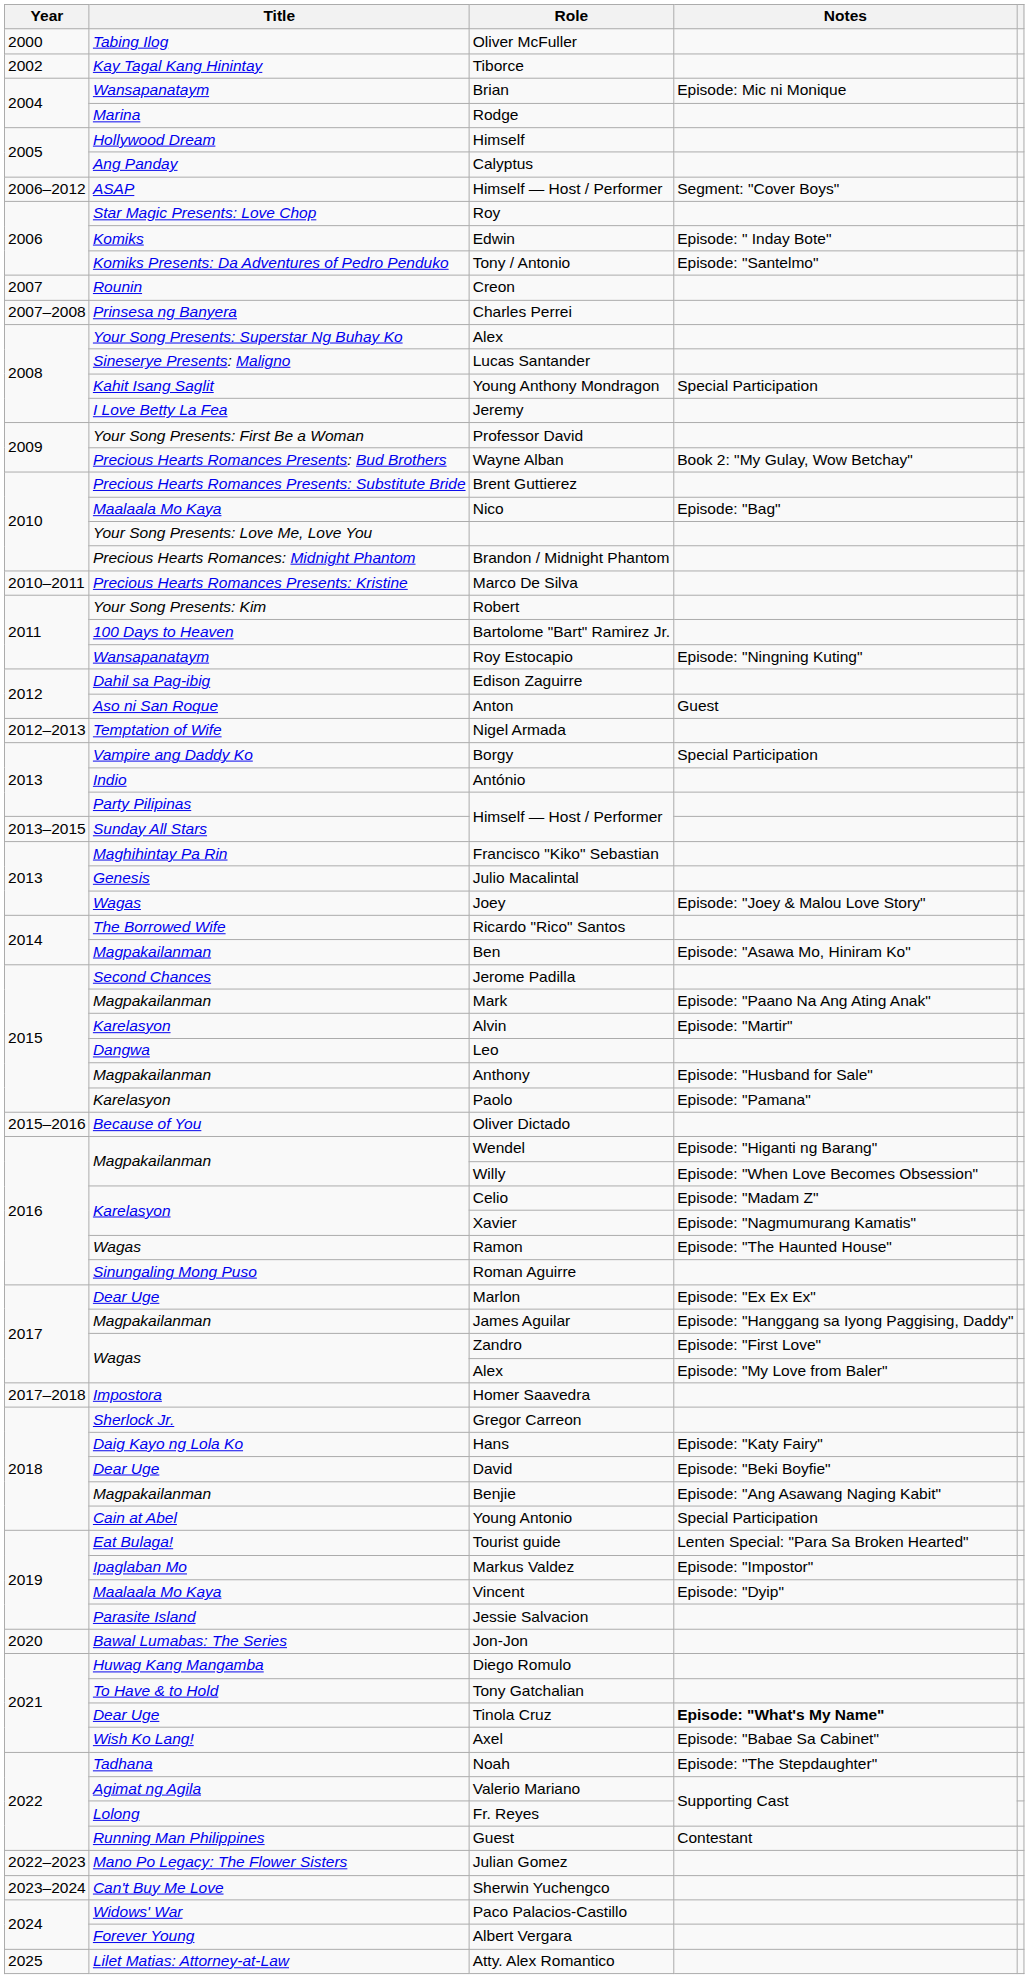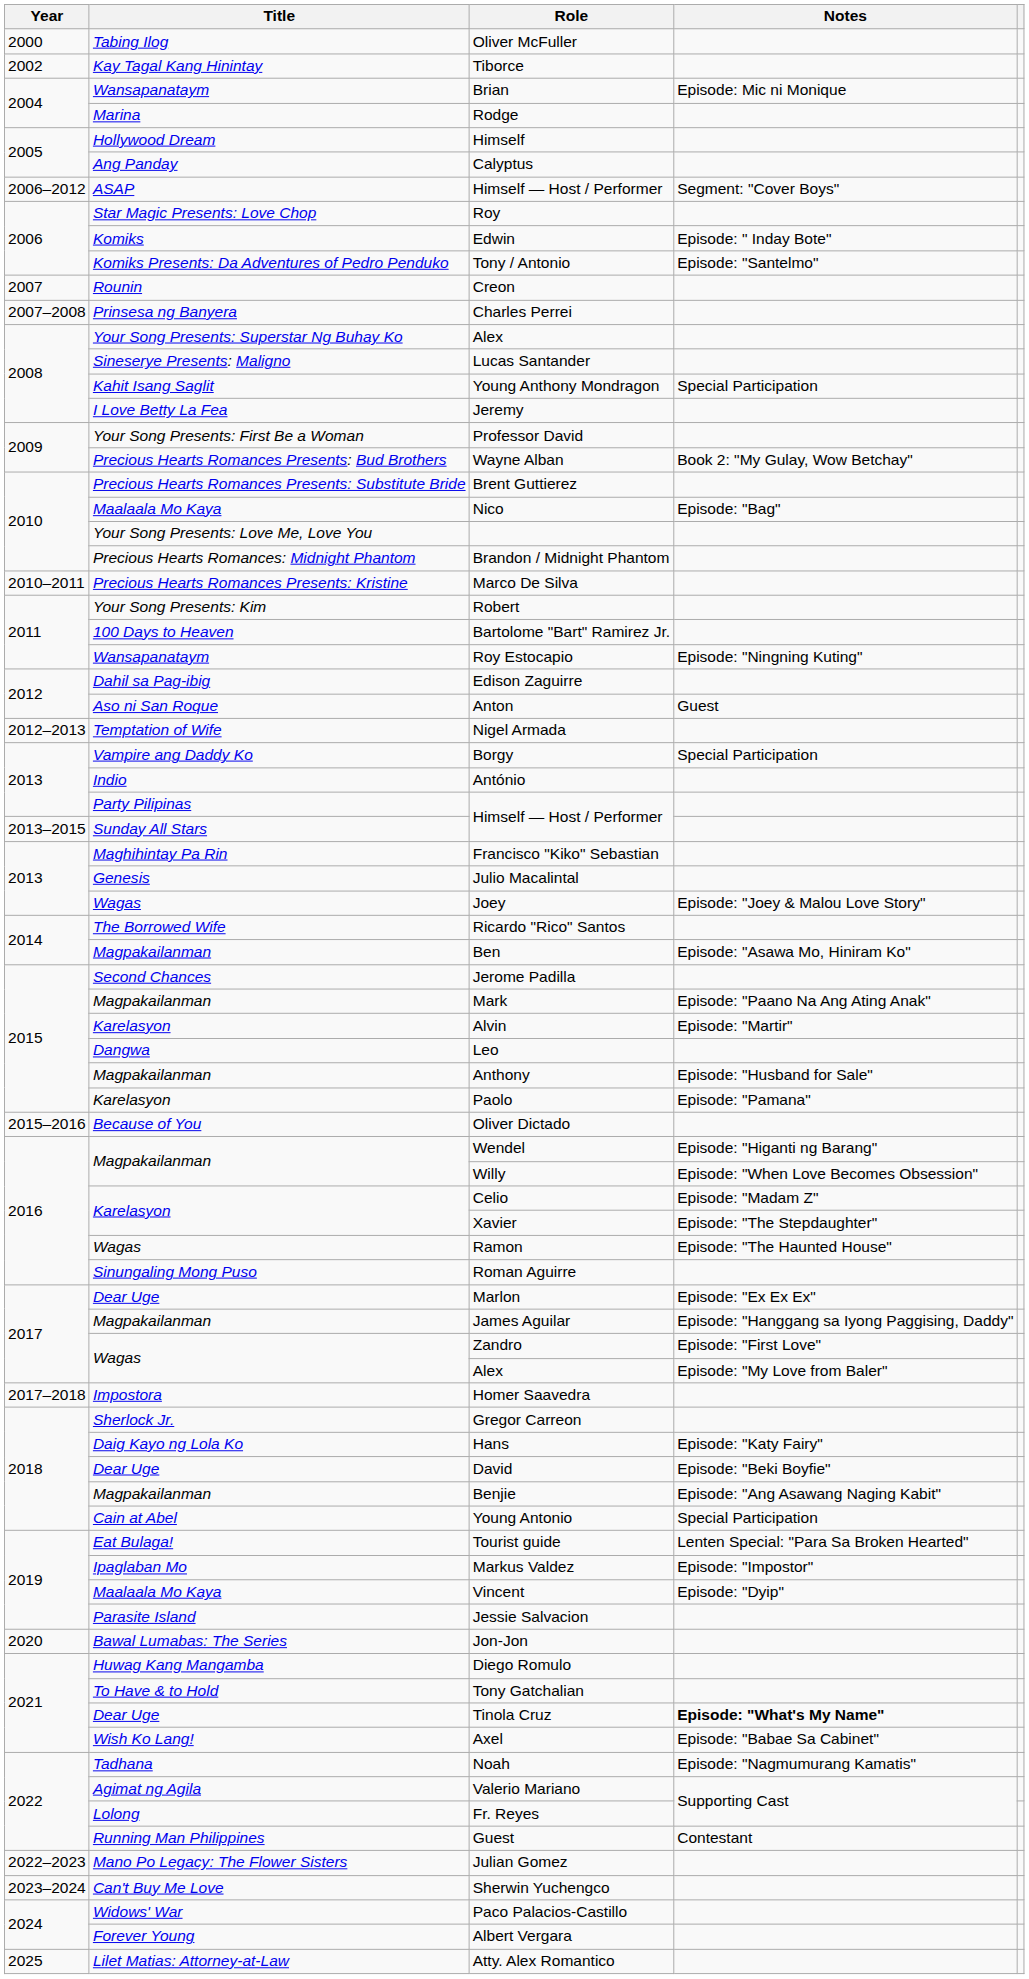(797, 1222) Episode: "Nagmumurang Kamatis" -> (777, 1222) Episode: "The Stepdaughter"
(777, 1764) Episode: "The Stepdaughter" -> (797, 1764) Episode: "Nagmumurang Kamatis"
